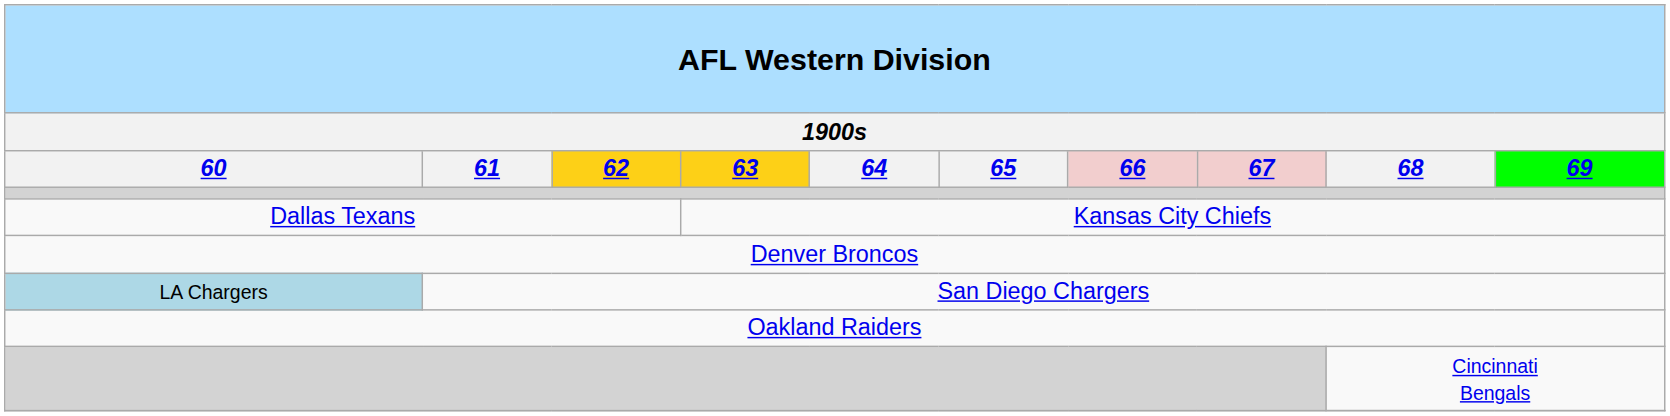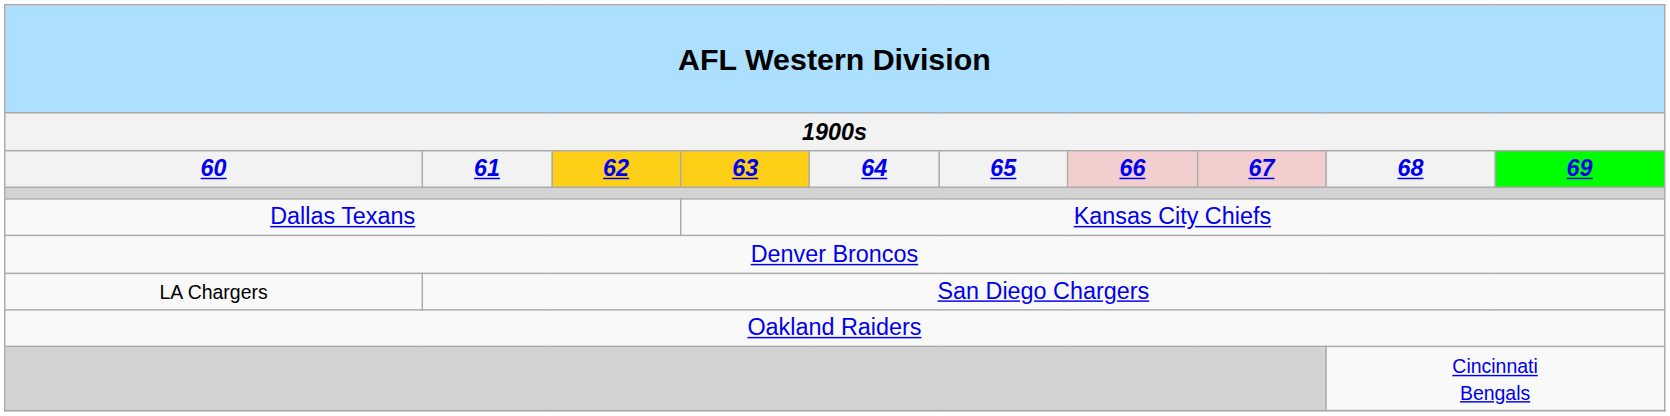(214, 292) lightblue background -> (214, 292) no background
